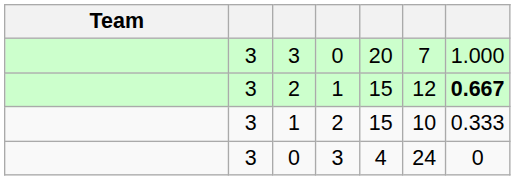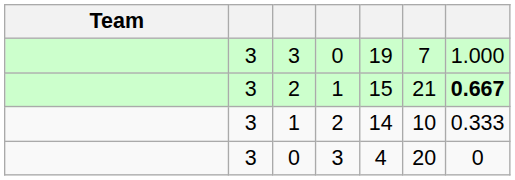(381, 55) 20 -> (381, 55) 19
(424, 89) 12 -> (424, 89) 21
(381, 123) 15 -> (381, 123) 14
(424, 157) 24 -> (424, 157) 20
